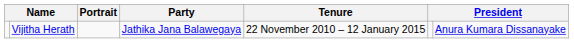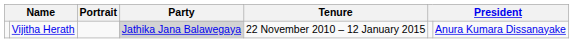(181, 30) no background -> (181, 30) lightgrey background
